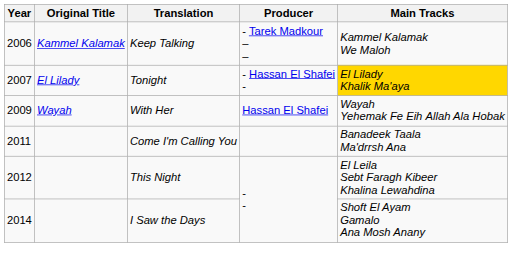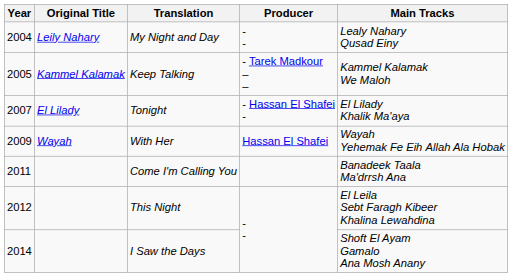+ row: (174, 37)
(19, 43) 2006 -> (19, 74) 2005
(375, 80) gold background -> (375, 110) no background
